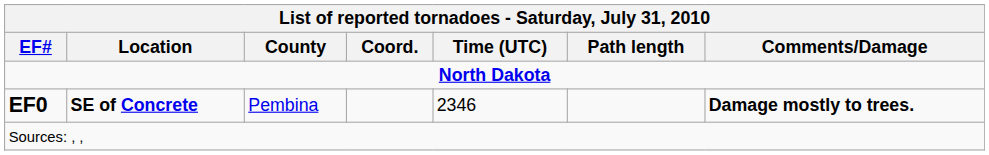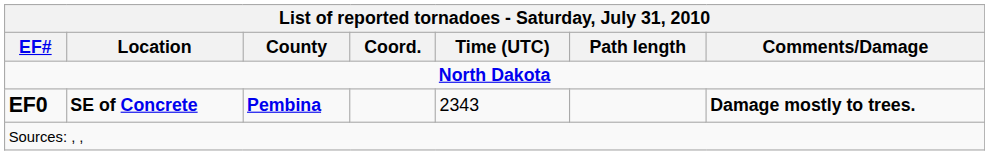(283, 105) normal -> (284, 105) bold
(456, 105) 2346 -> (459, 105) 2343
